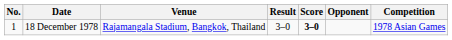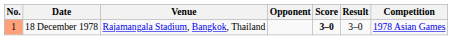columns swapped: (348, 12) <-> (283, 12)
(14, 27) no background -> (14, 27) lightsalmon background
